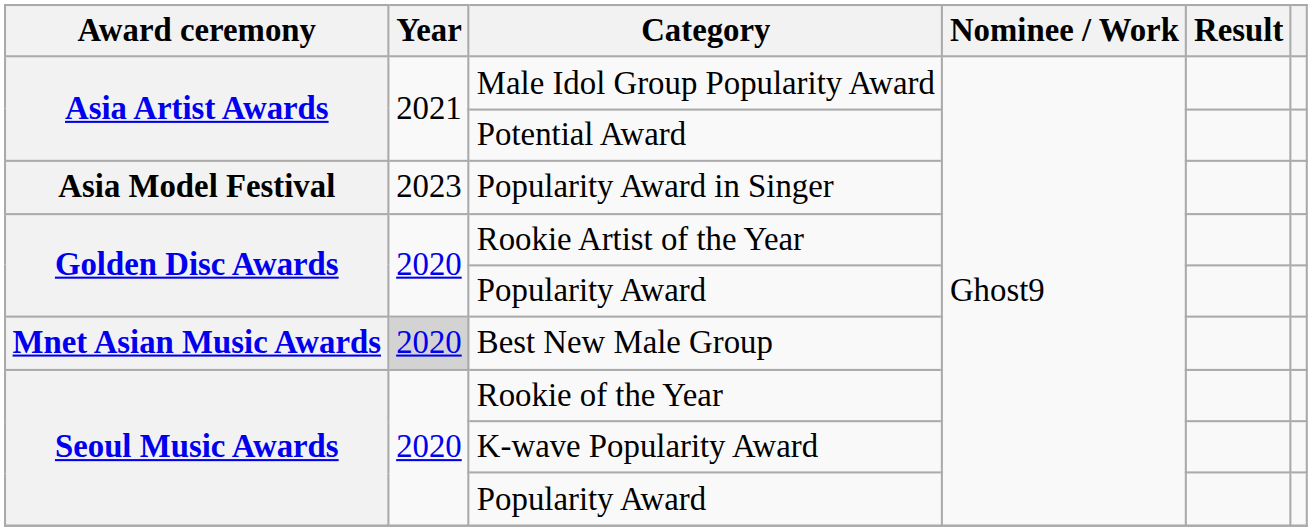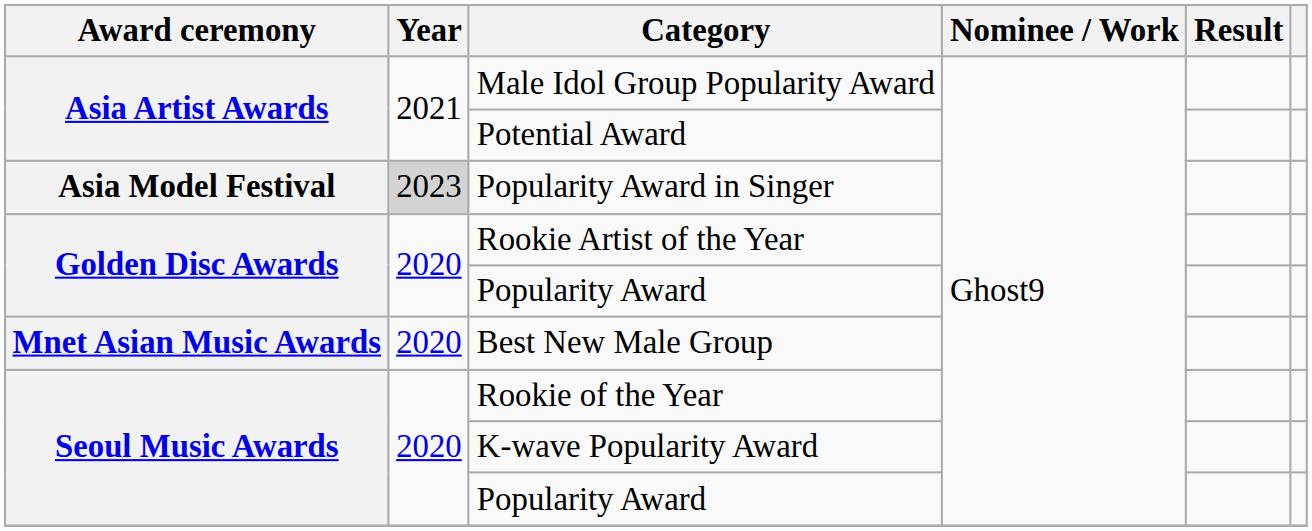(429, 186) no background -> (429, 186) lightgrey background
(429, 342) lightgrey background -> (429, 342) no background
